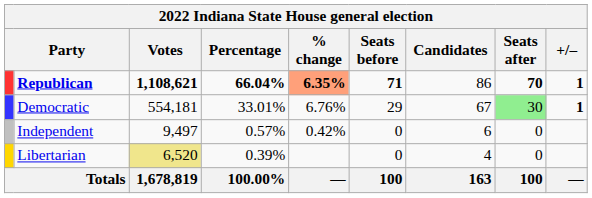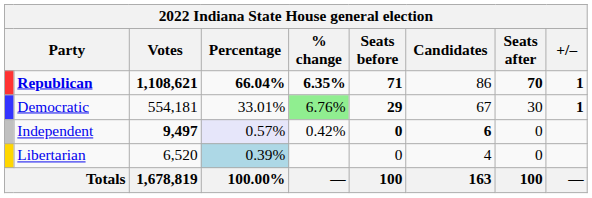(324, 82) lightsalmon background -> (324, 82) no background
(326, 107) no background -> (326, 107) lightgreen background
(395, 107) normal -> (395, 107) bold
(535, 107) lightgreen background -> (535, 107) no background
(180, 131) normal -> (180, 131) bold
(265, 131) no background -> (265, 131) lavender background
(399, 131) normal -> (399, 131) bold
(488, 131) normal -> (488, 131) bold
(180, 155) khaki background -> (180, 155) no background
(265, 155) no background -> (265, 155) lightblue background
